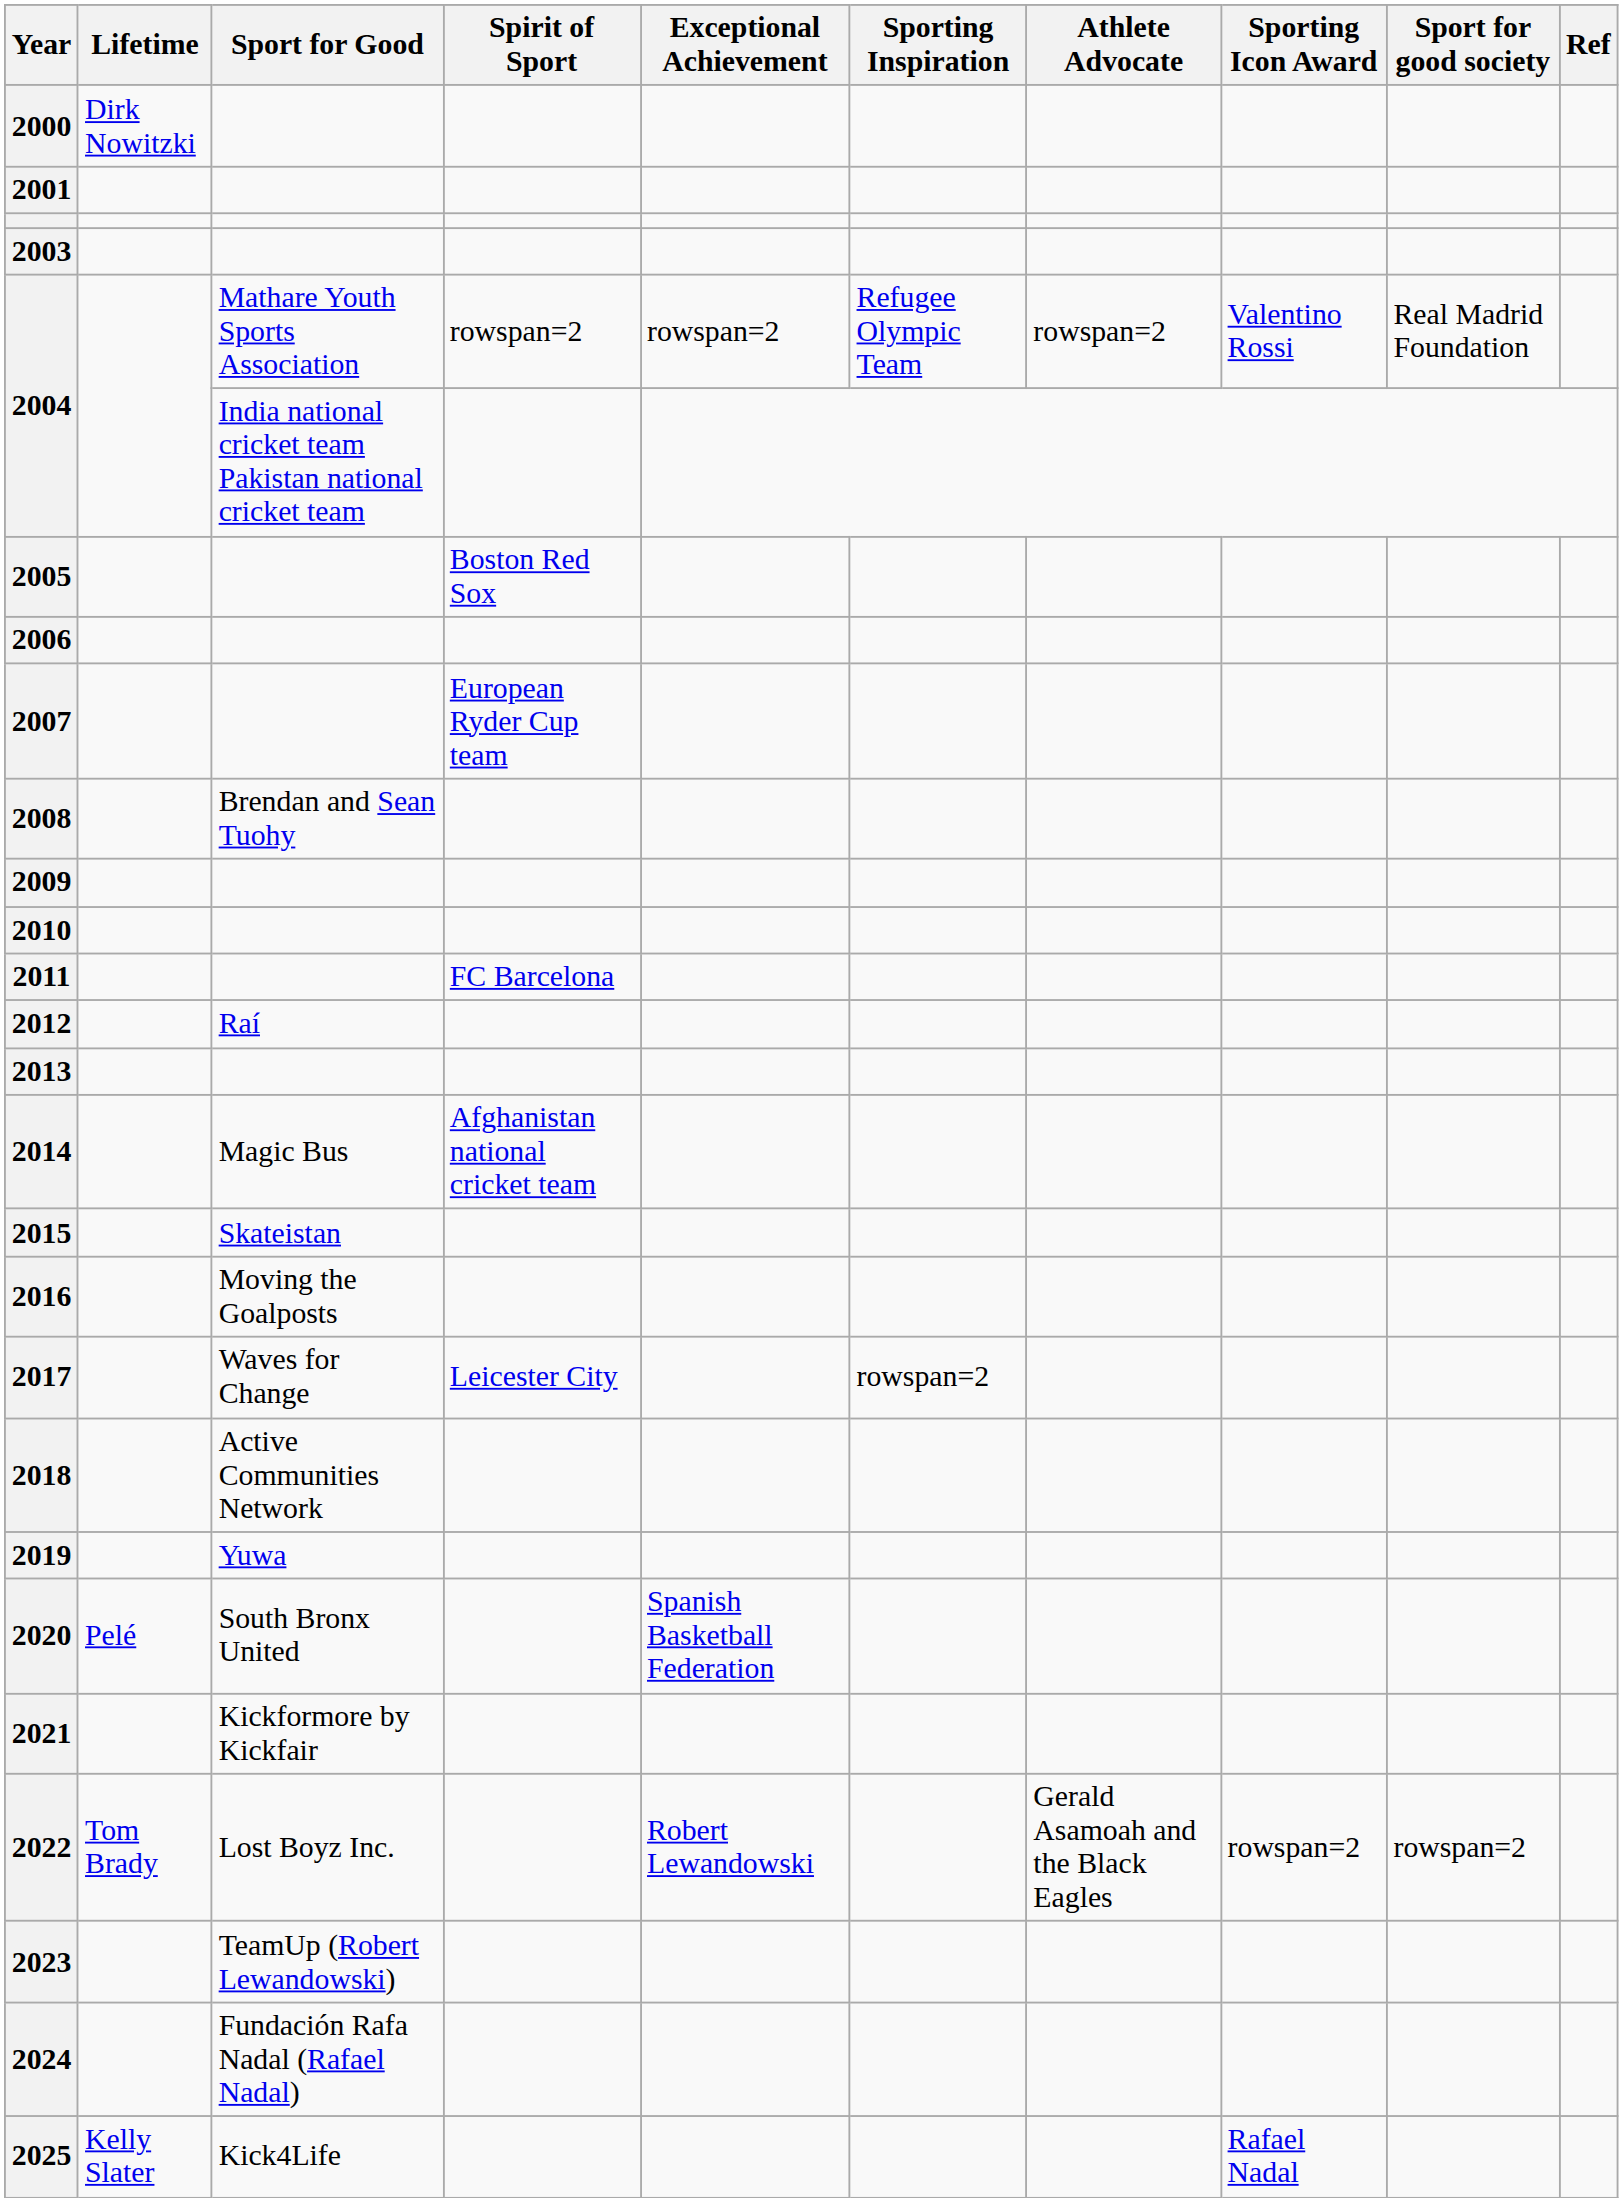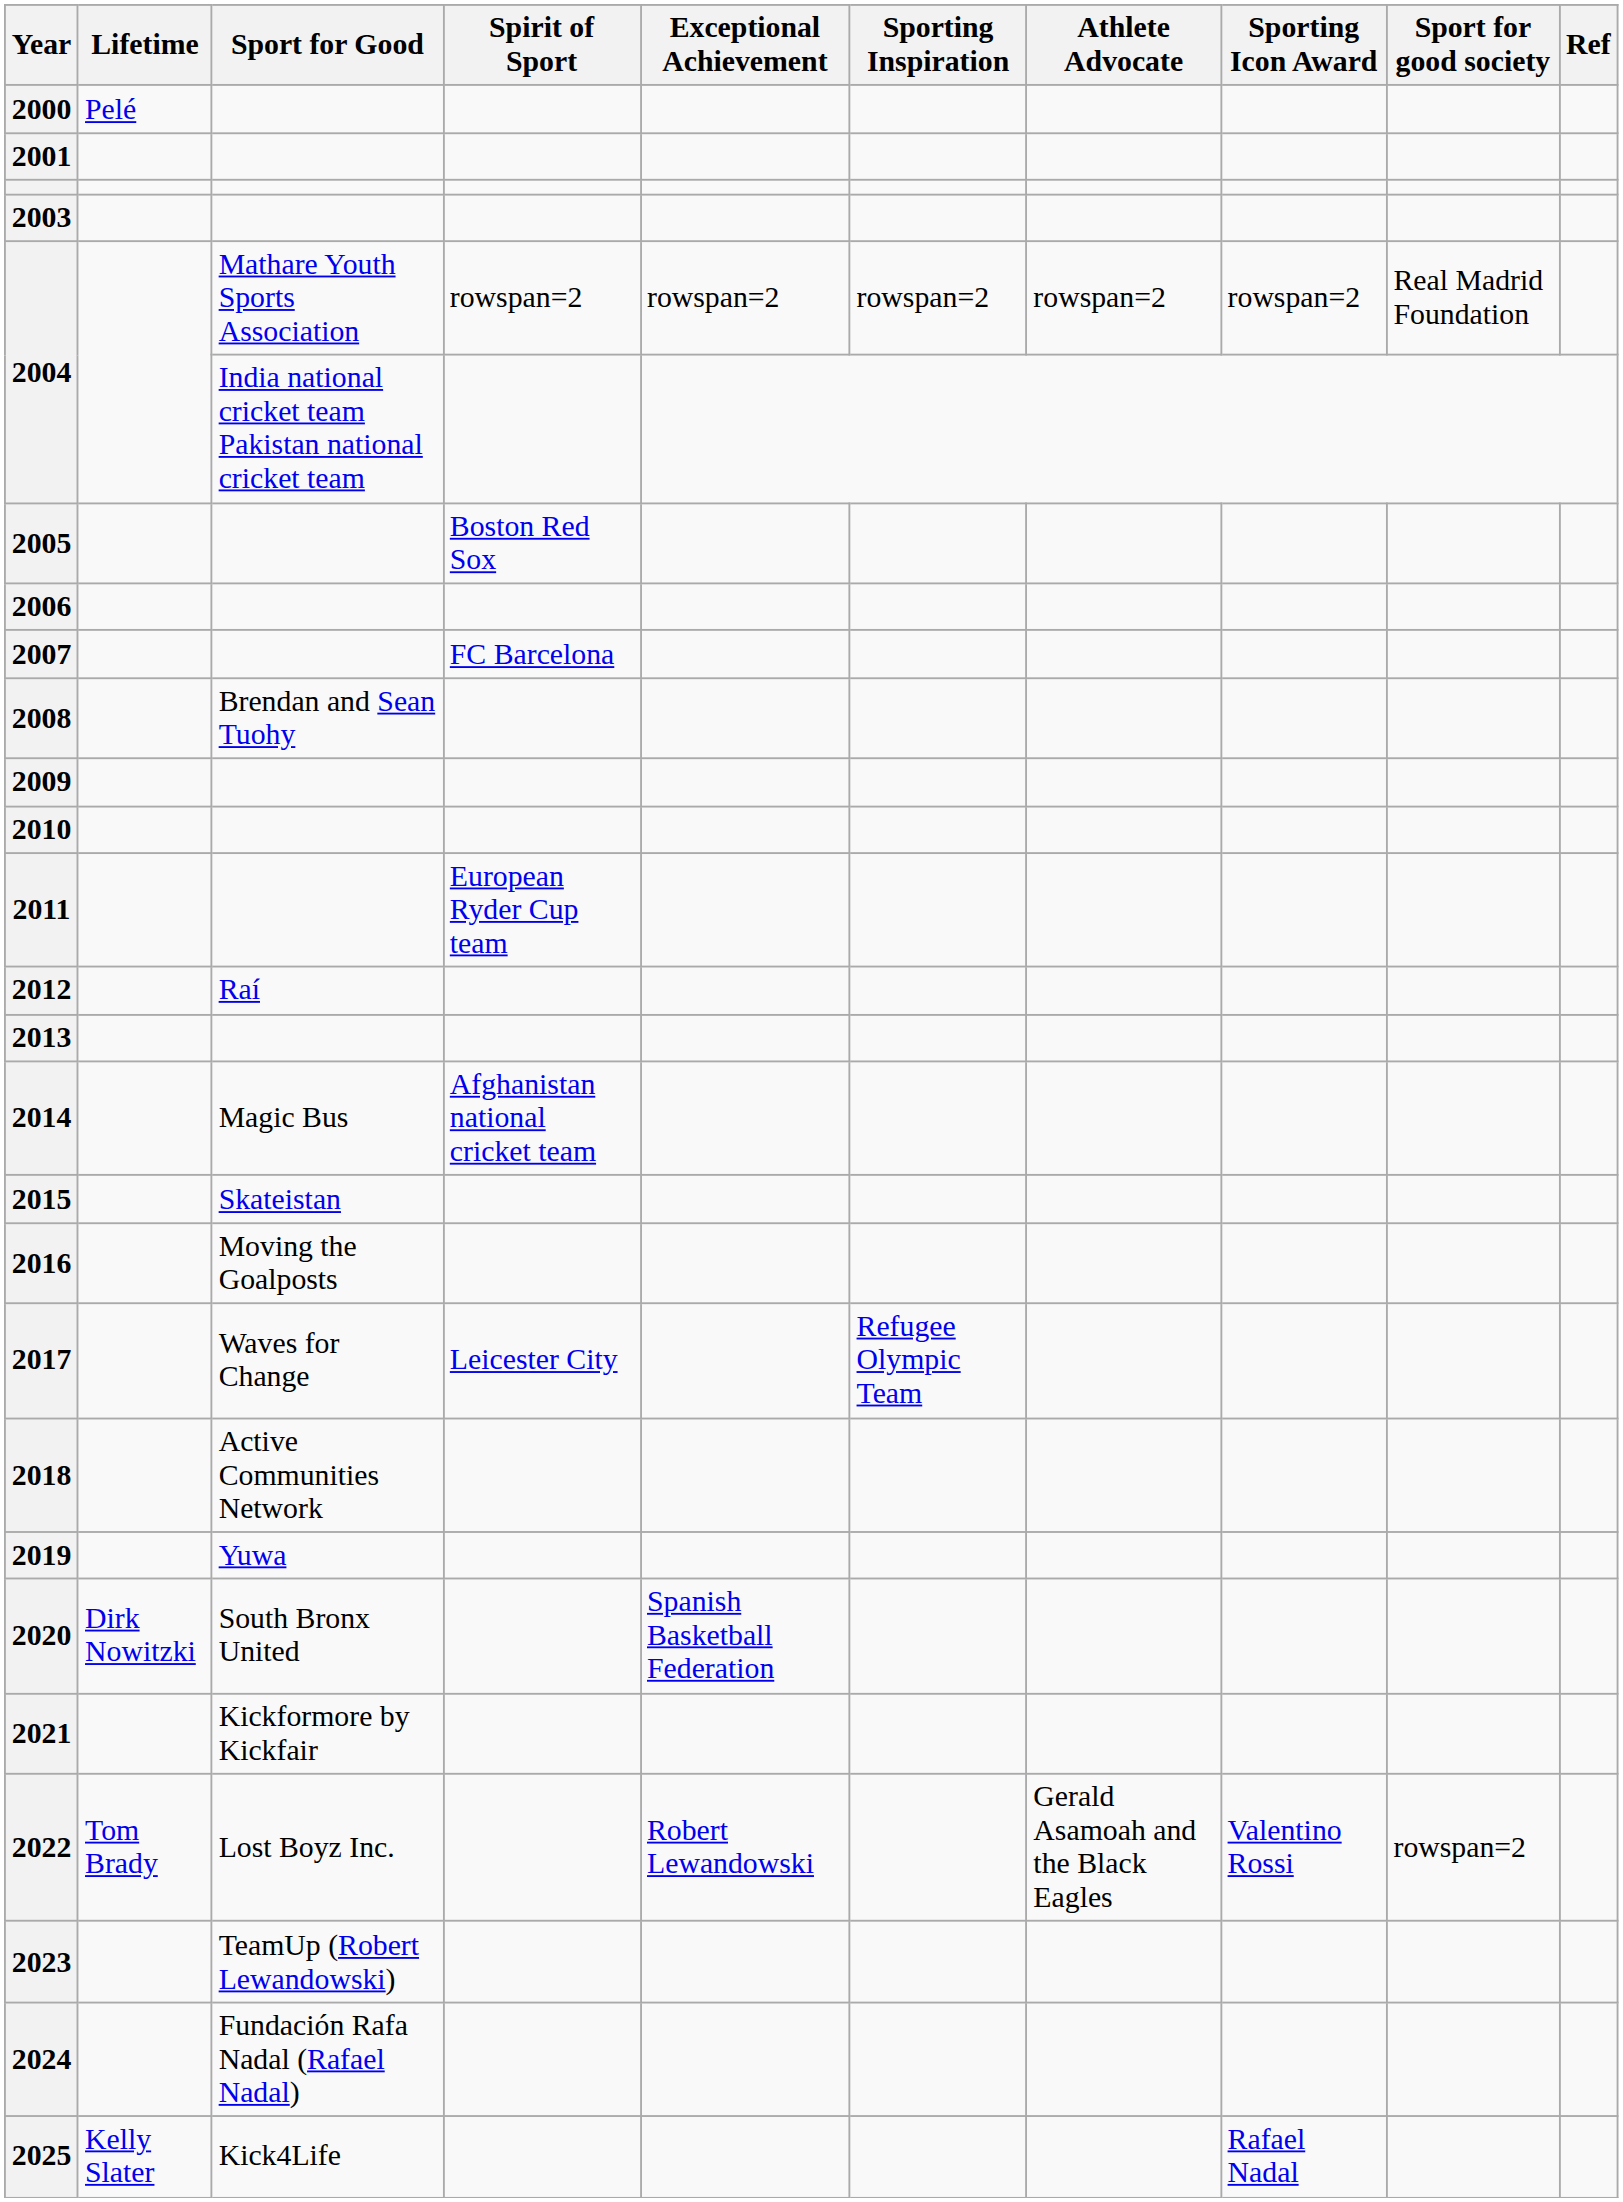(140, 125) Dirk Nowitzki -> (111, 108) Pelé
(909, 331) Refugee Olympic Team -> (923, 297) rowspan=2
(1285, 331) Valentino Rossi -> (1294, 297) rowspan=2
(514, 720) European Ryder Cup team -> (532, 653) FC Barcelona
(532, 976) FC Barcelona -> (514, 909) European Ryder Cup team
(923, 1376) rowspan=2 -> (909, 1360) Refugee Olympic Team
(111, 1635) Pelé -> (140, 1635) Dirk Nowitzki
(1294, 1847) rowspan=2 -> (1285, 1847) Valentino Rossi
